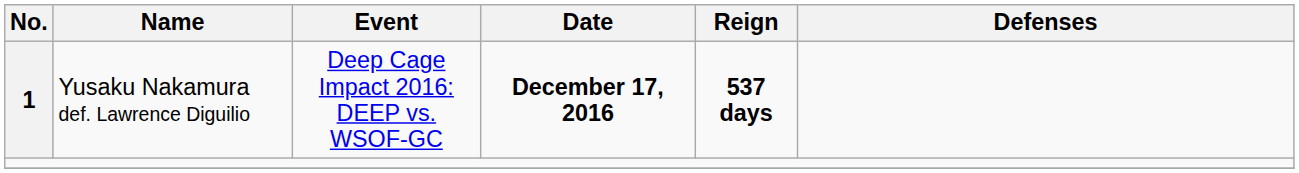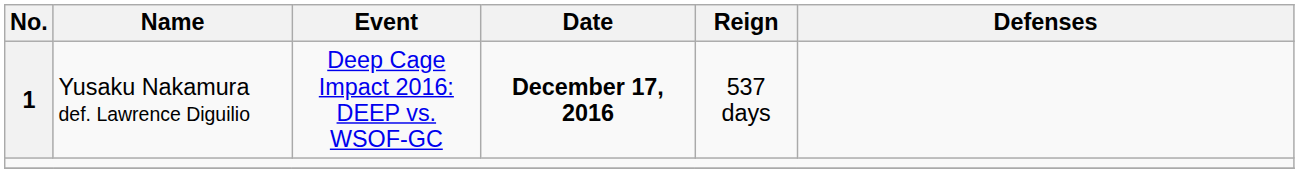(746, 99) bold -> (746, 99) normal
